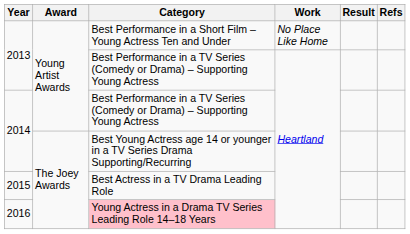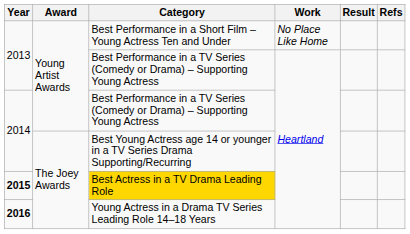(19, 185) normal -> (19, 185) bold
(177, 185) no background -> (177, 185) gold background
(19, 214) normal -> (19, 214) bold
(177, 214) pink background -> (177, 214) no background
